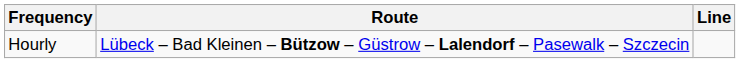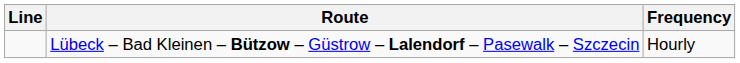columns swapped: (714, 17) <-> (50, 17)
